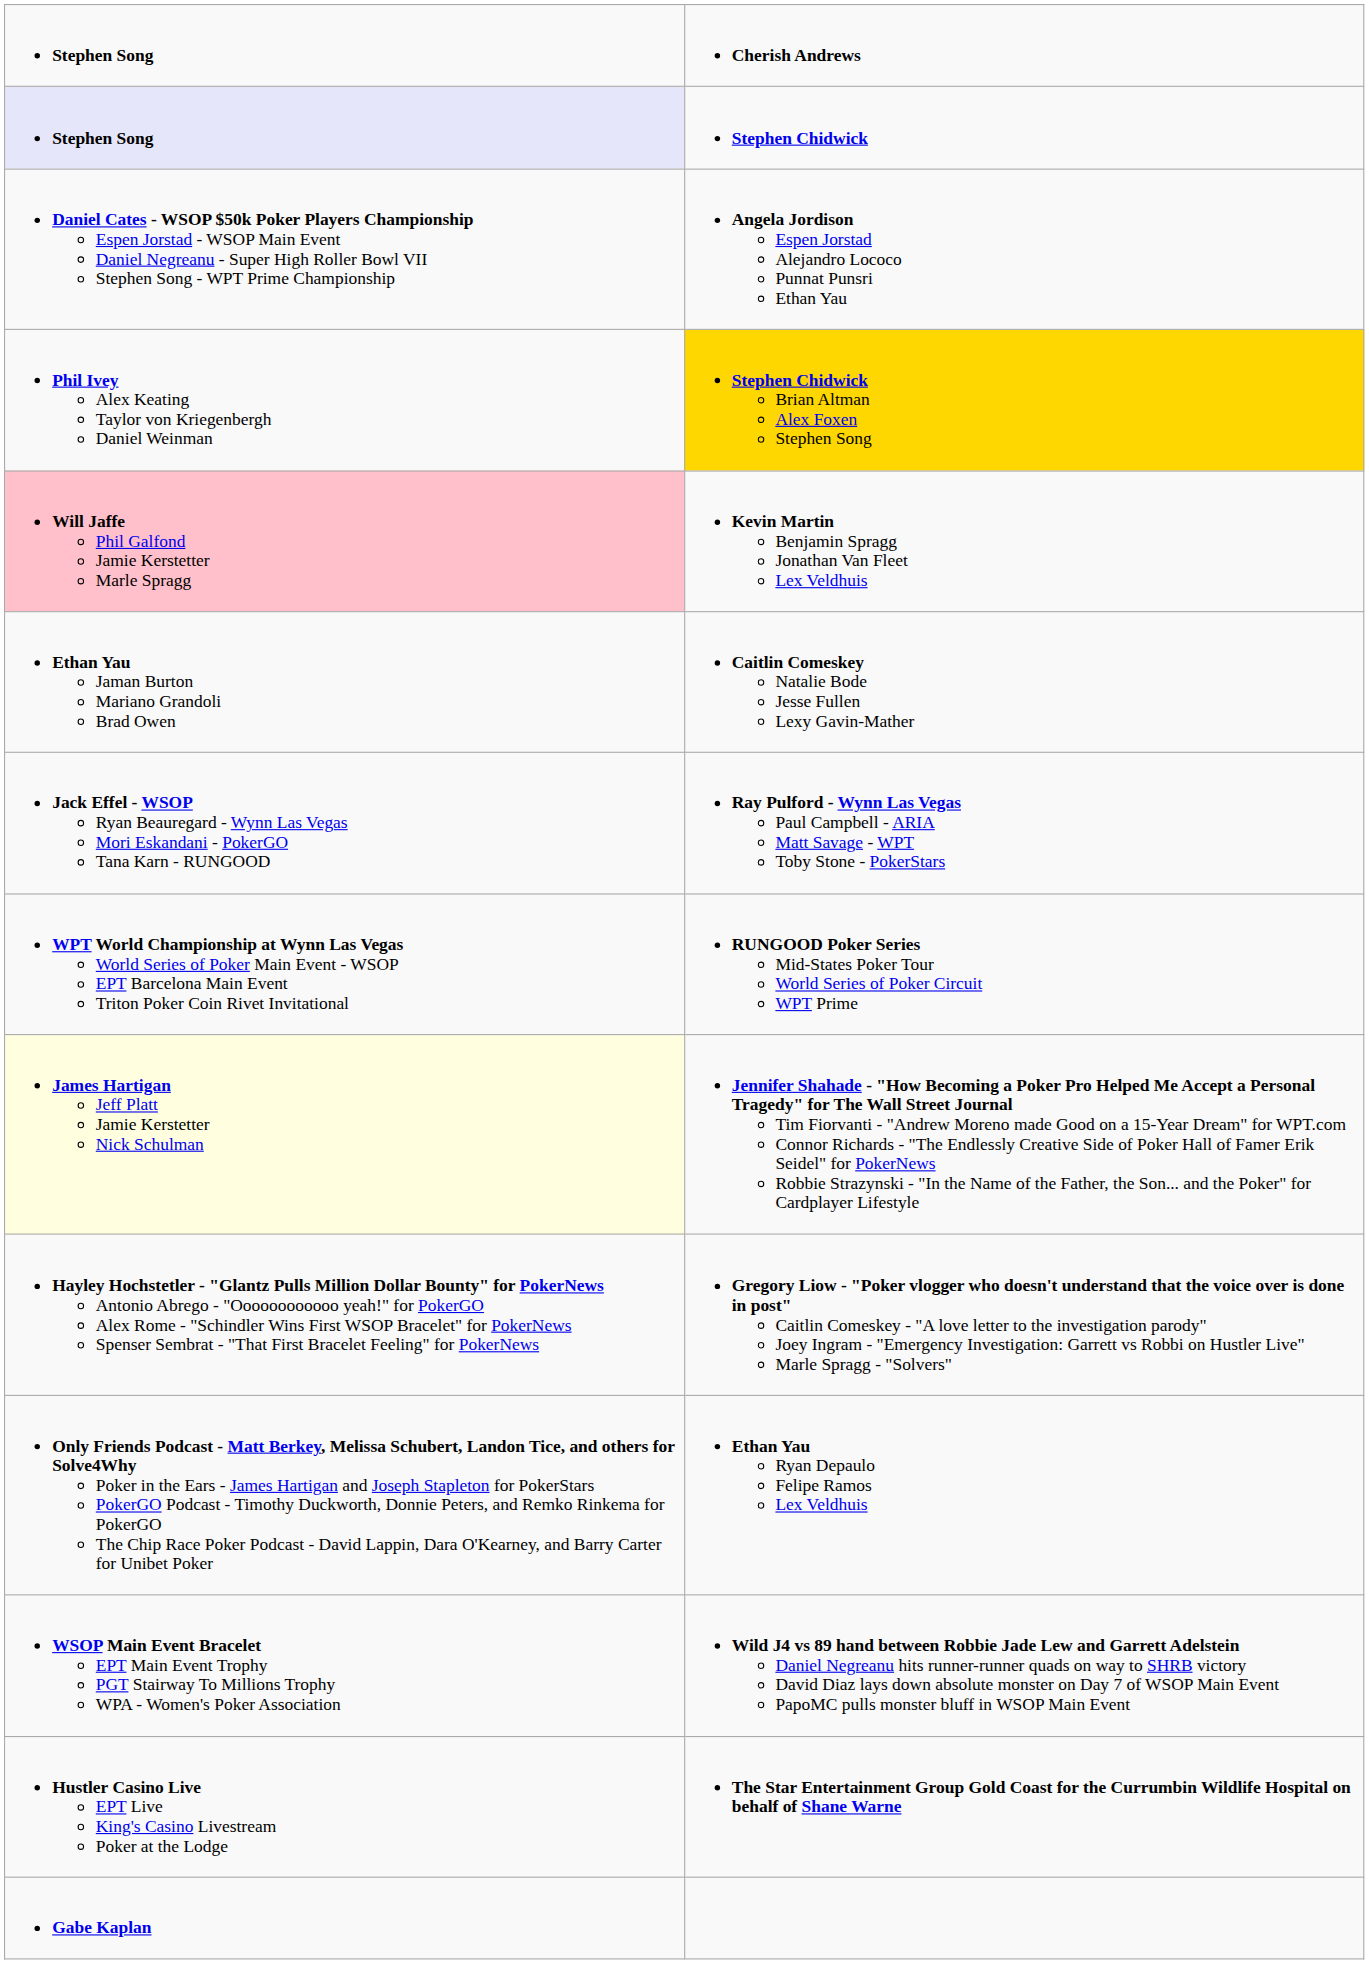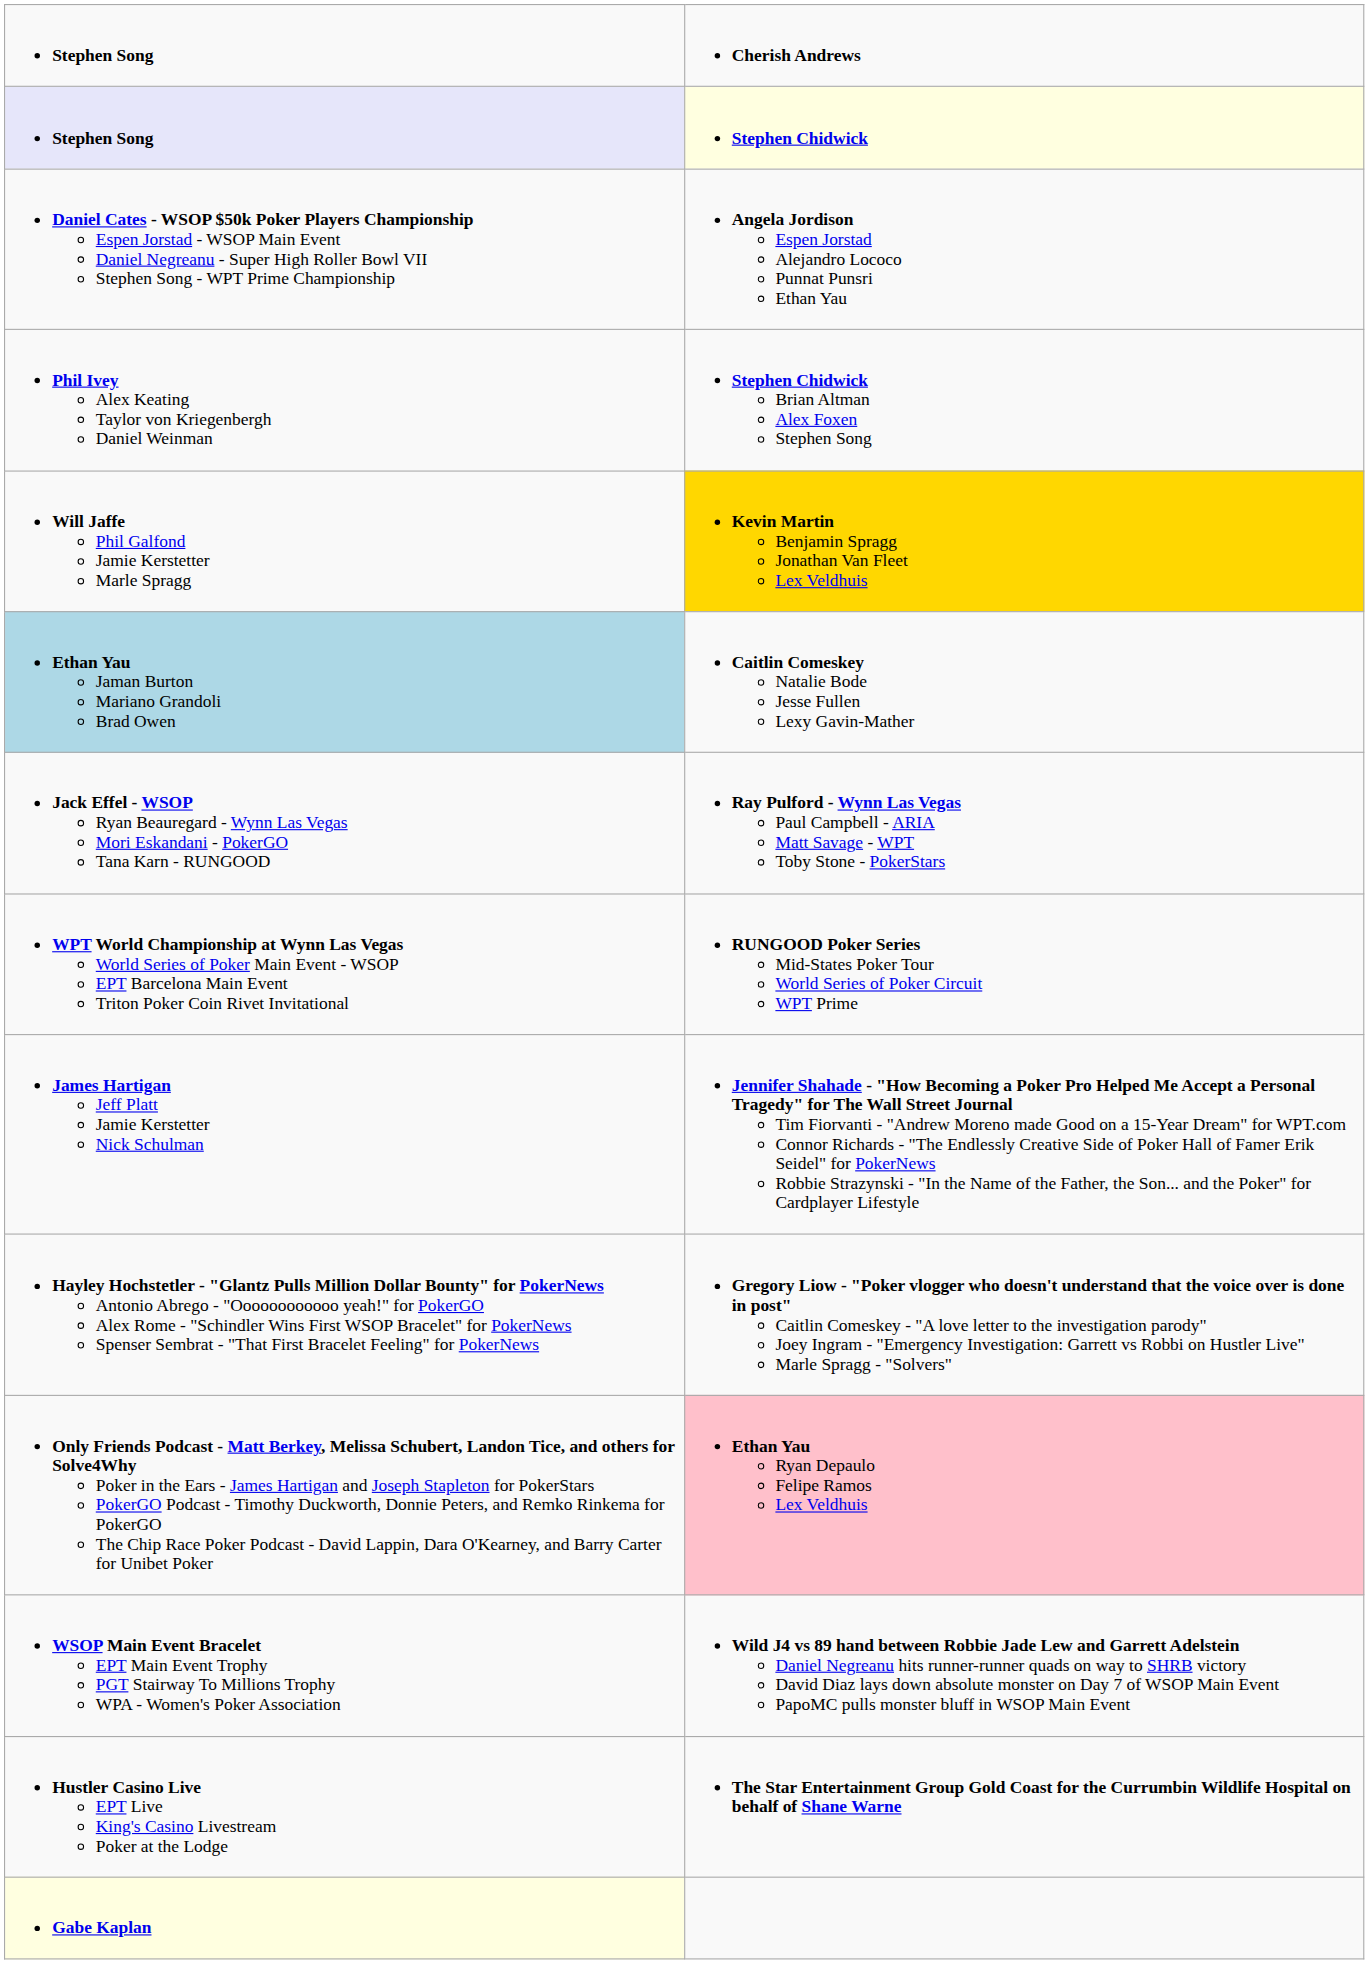(1024, 138) no background -> (1024, 138) lightyellow background
(1024, 410) gold background -> (1024, 410) no background
(344, 551) pink background -> (344, 551) no background
(1024, 551) no background -> (1024, 551) gold background
(344, 692) no background -> (344, 692) lightblue background
(344, 1115) lightyellow background -> (344, 1115) no background
(1024, 1475) no background -> (1024, 1475) pink background
(344, 1928) no background -> (344, 1928) lightyellow background
